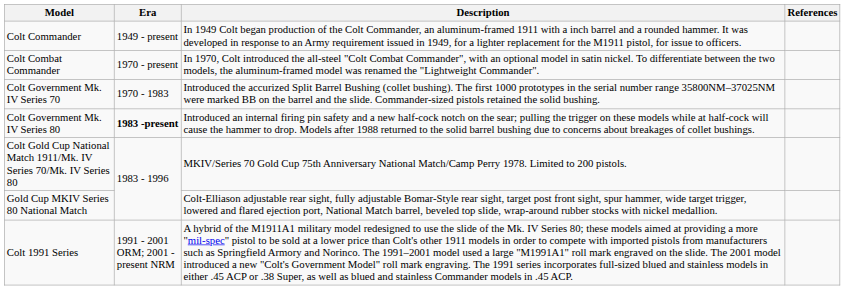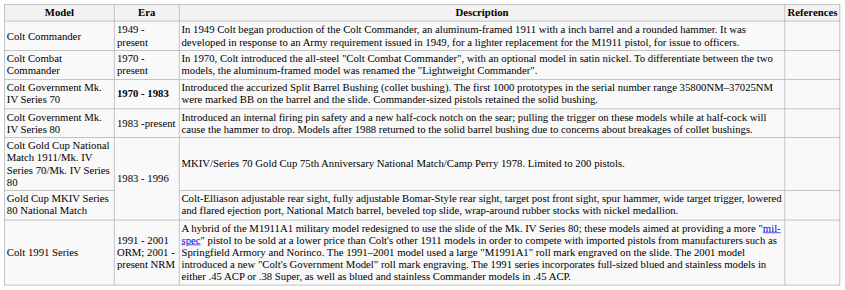(143, 94) normal -> (143, 94) bold
(147, 123) bold -> (146, 123) normal
